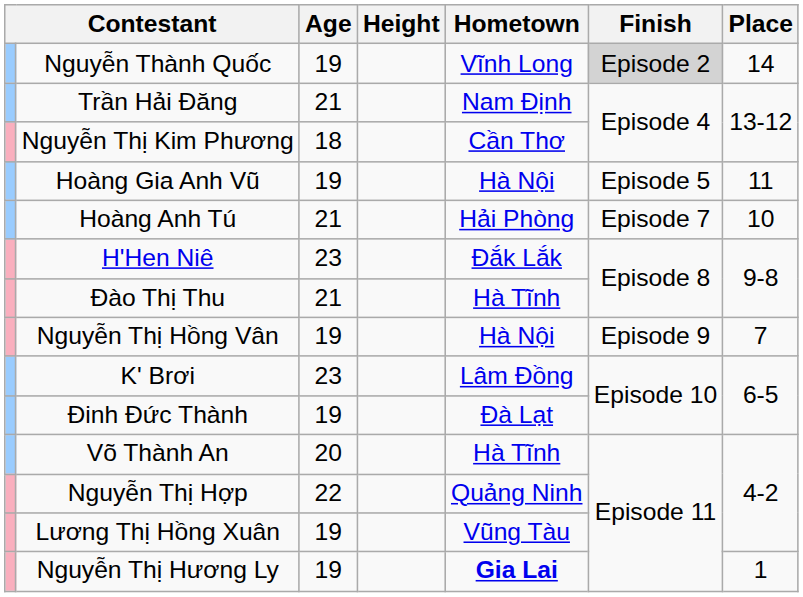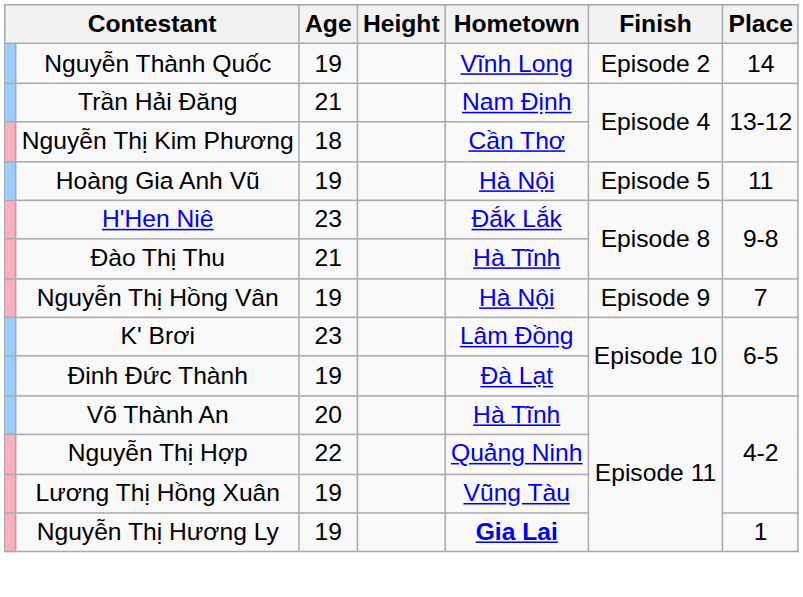(655, 63) lightgrey background -> (655, 63) no background
- row: (158, 219)
